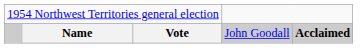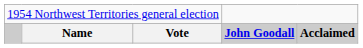(257, 33) normal -> (259, 33) bold
